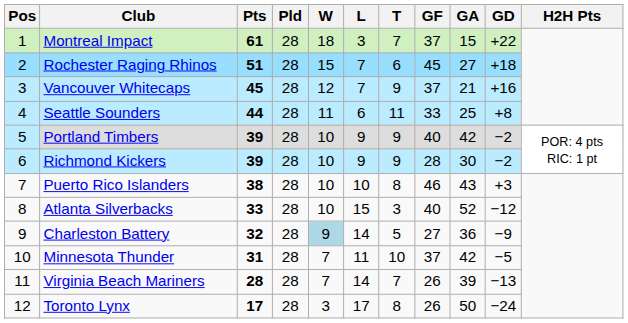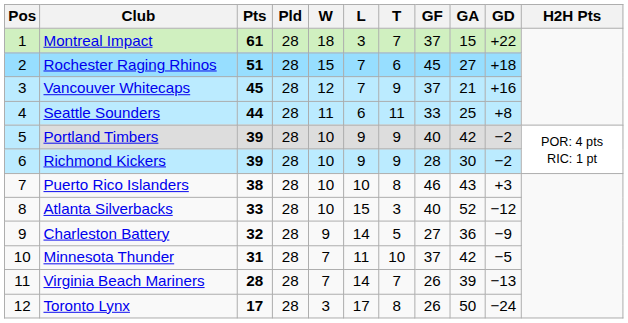(326, 233) lightblue background -> (326, 233) no background
